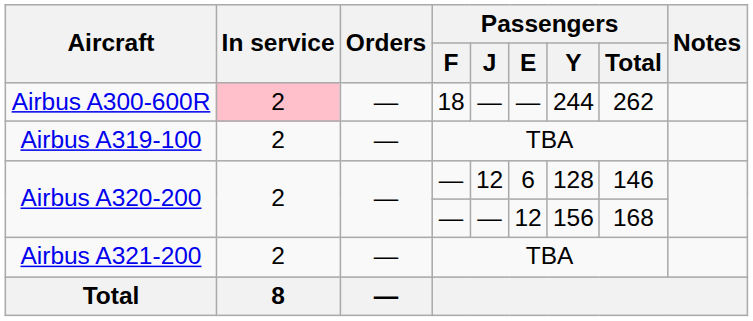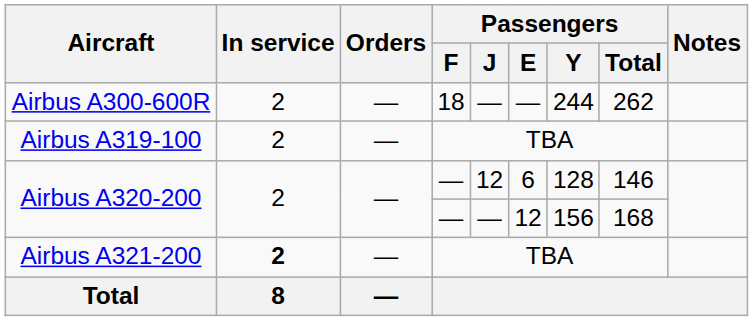(278, 101) pink background -> (278, 101) no background
(278, 256) normal -> (278, 256) bold
